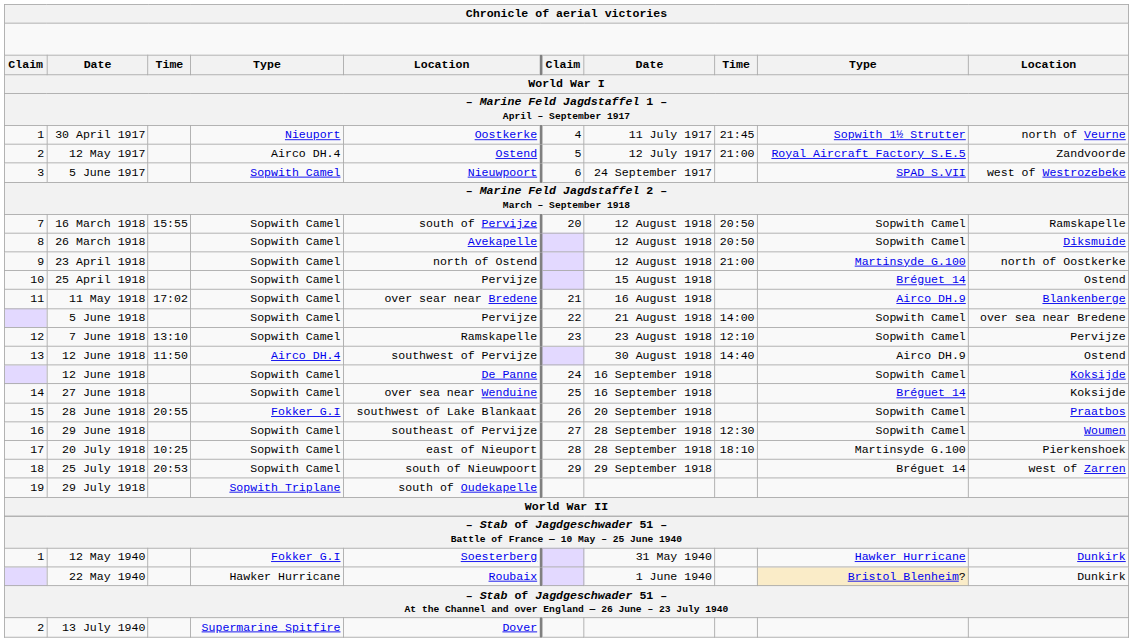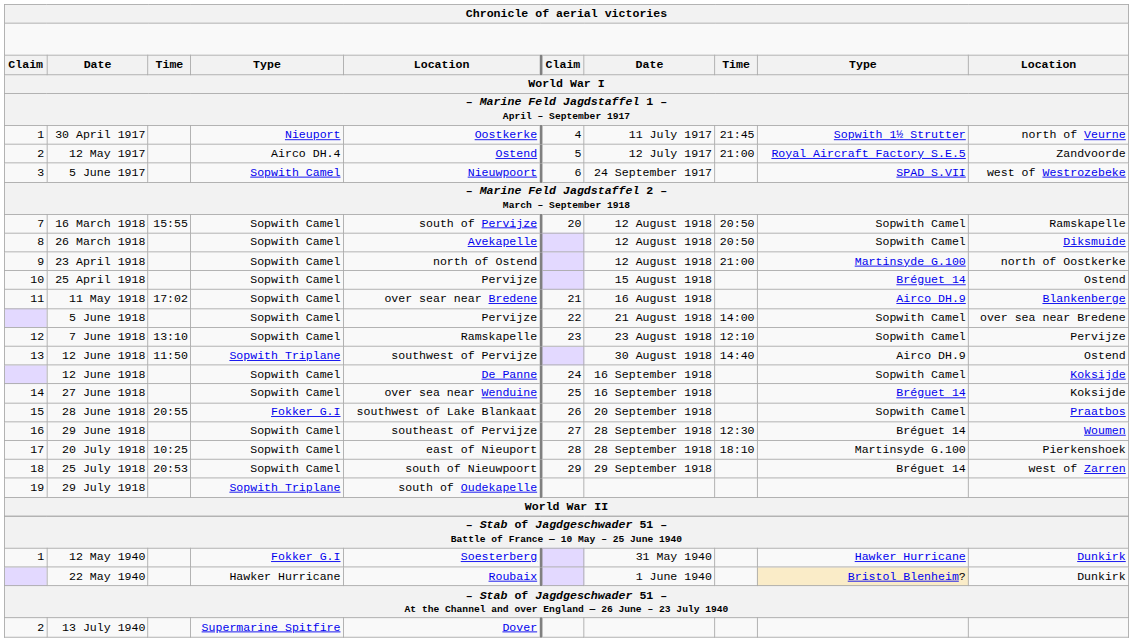(306, 356) Airco DH.4 -> (285, 356) Sopwith Triplane
(921, 431) Sopwith Camel -> (931, 431) Bréguet 14
